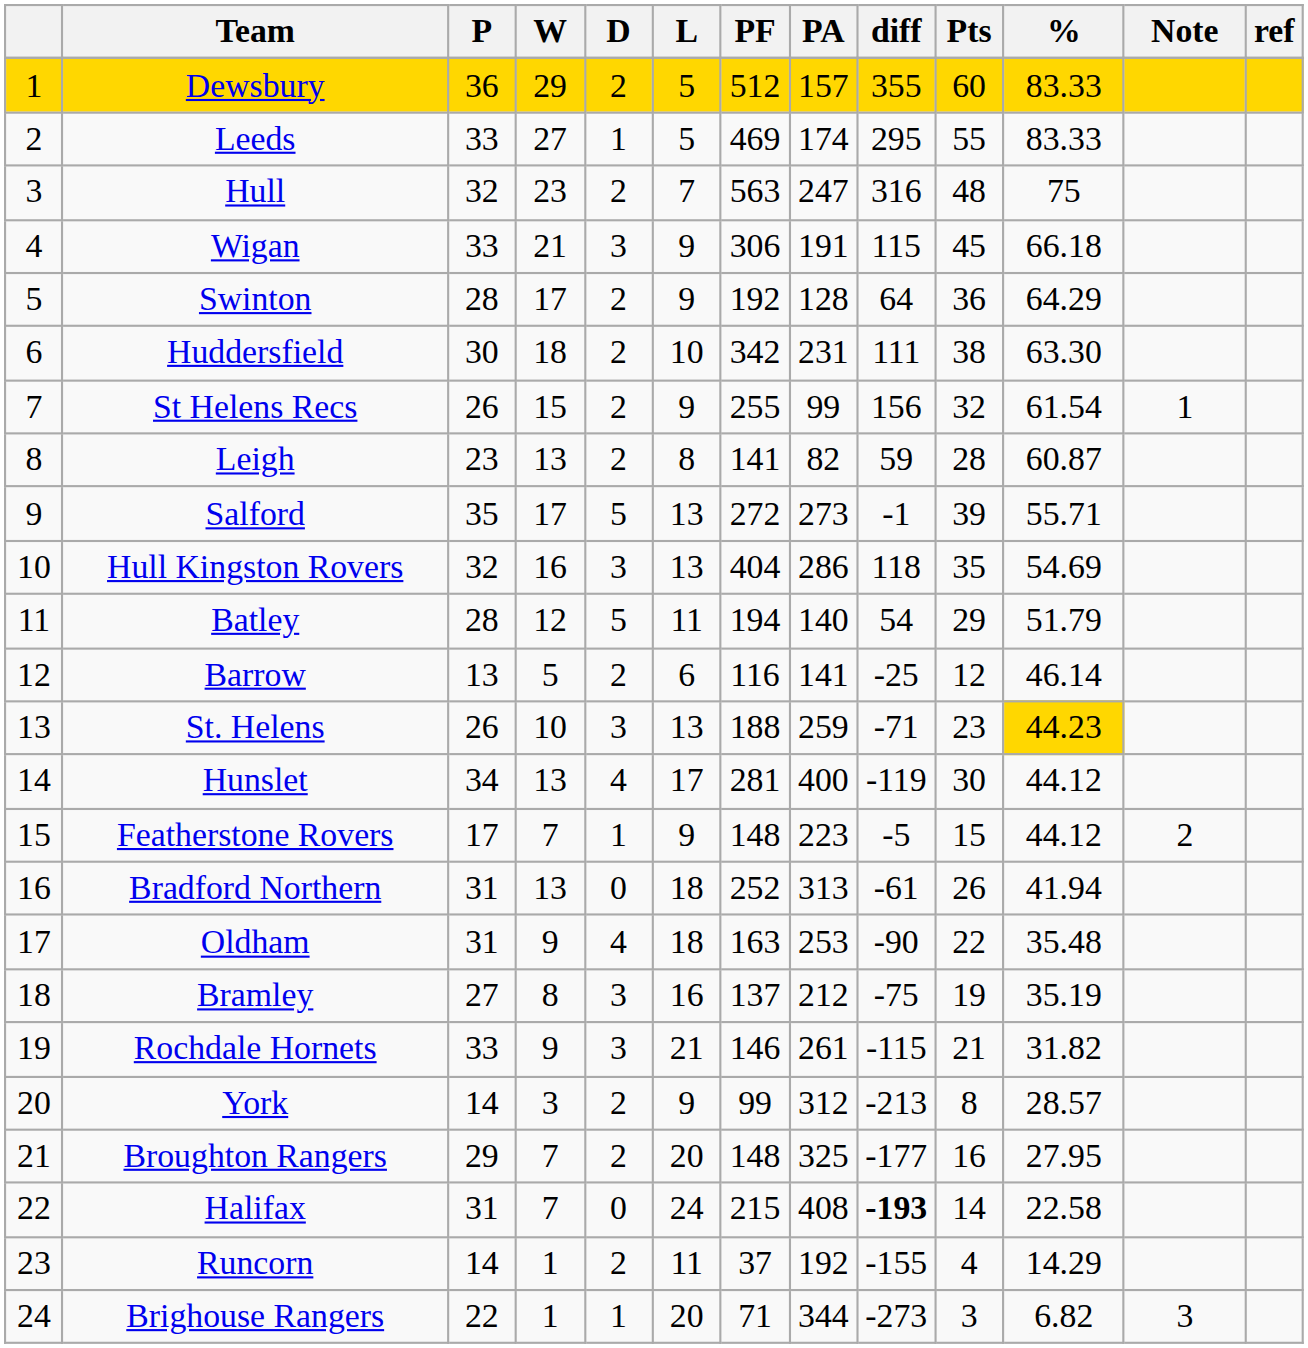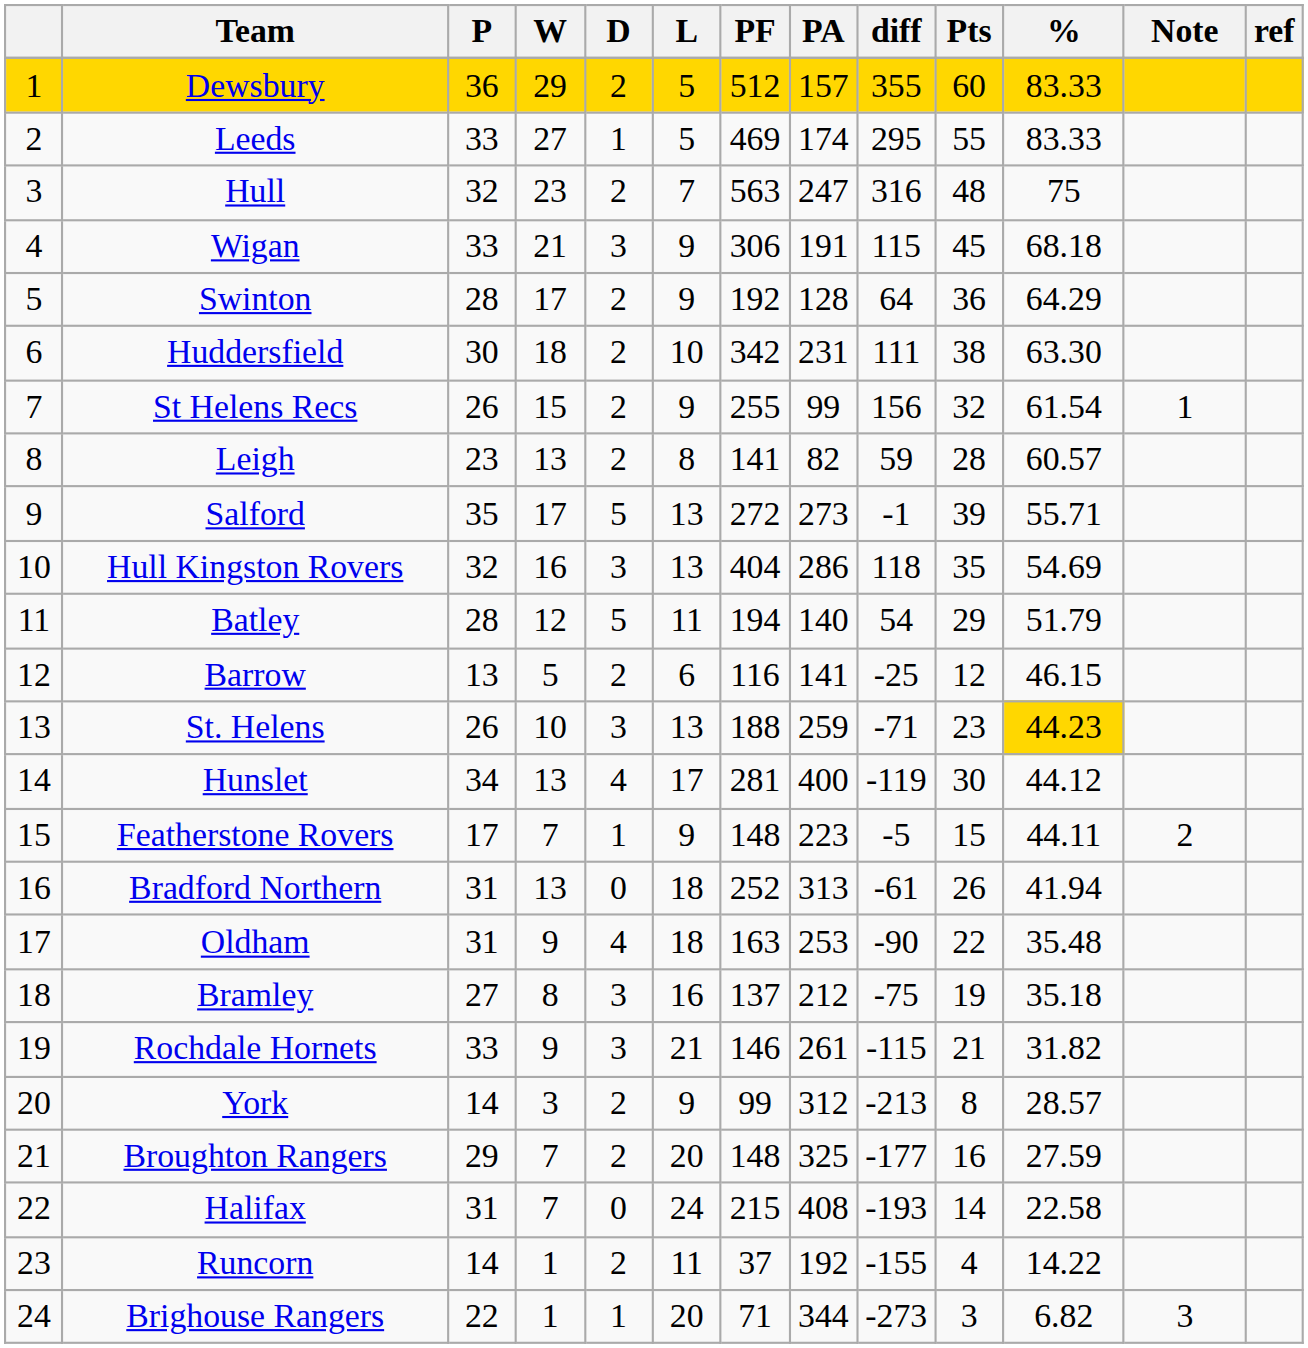(1064, 245) 66.18 -> (1064, 245) 68.18
(1064, 459) 60.87 -> (1064, 459) 60.57
(1064, 673) 46.14 -> (1064, 673) 46.15
(1064, 834) 44.12 -> (1064, 834) 44.11
(1064, 995) 35.19 -> (1064, 995) 35.18
(1064, 1155) 27.95 -> (1064, 1155) 27.59
(896, 1209) bold -> (896, 1209) normal
(1064, 1262) 14.29 -> (1064, 1262) 14.22
